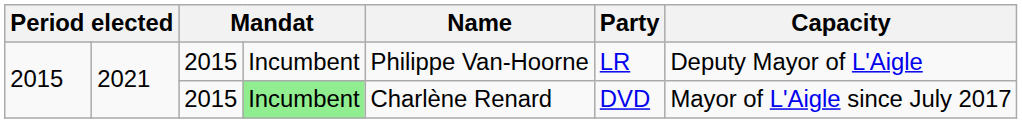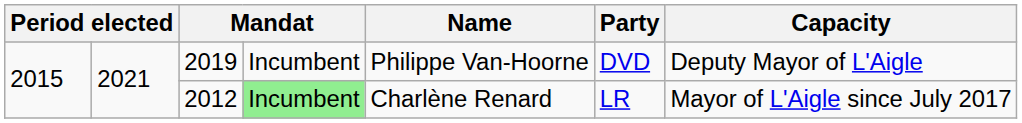(211, 61) 2015 -> (211, 61) 2019
(615, 61) LR -> (625, 61) DVD
(211, 99) 2015 -> (211, 99) 2012
(625, 99) DVD -> (615, 99) LR
